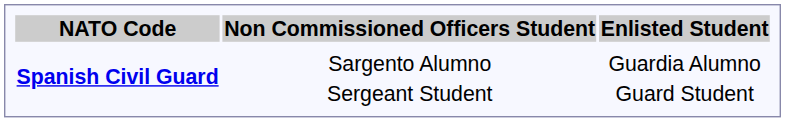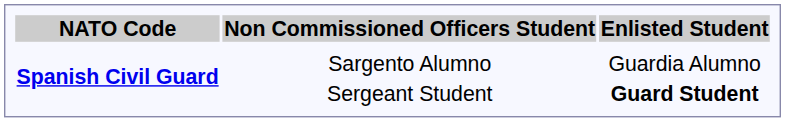(685, 93) normal -> (685, 93) bold
